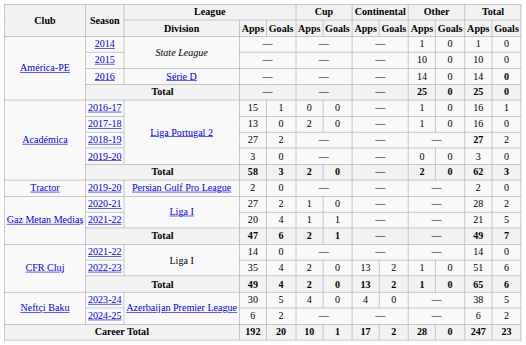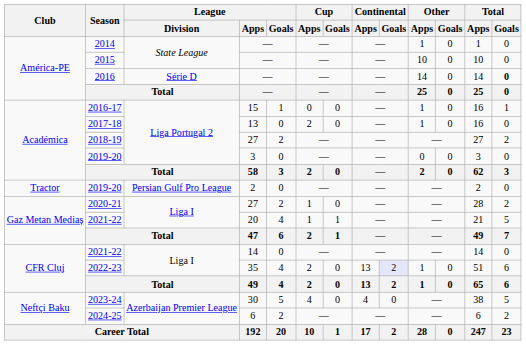(478, 140) bold -> (478, 140) normal
(394, 268) no background -> (394, 268) lavender background
